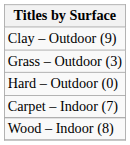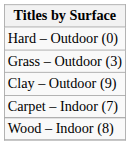(62, 38) Clay – Outdoor (9) -> (63, 38) Hard – Outdoor (0)
(63, 83) Hard – Outdoor (0) -> (62, 83) Clay – Outdoor (9)
